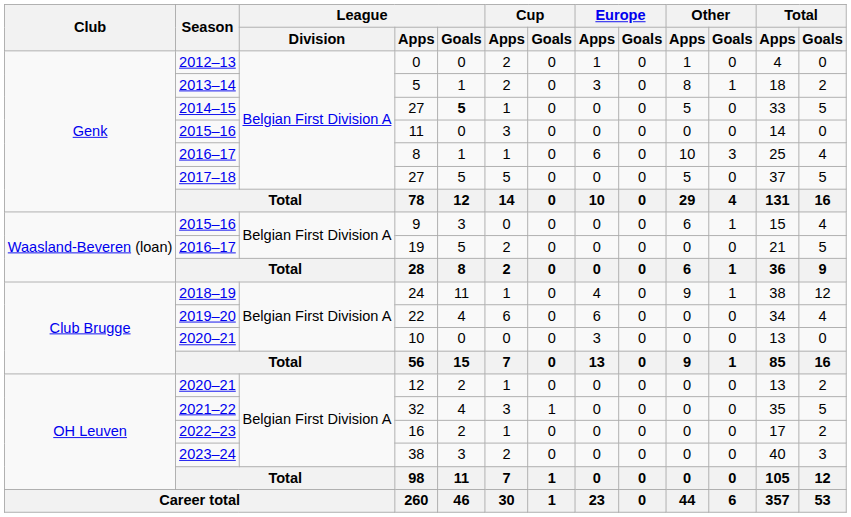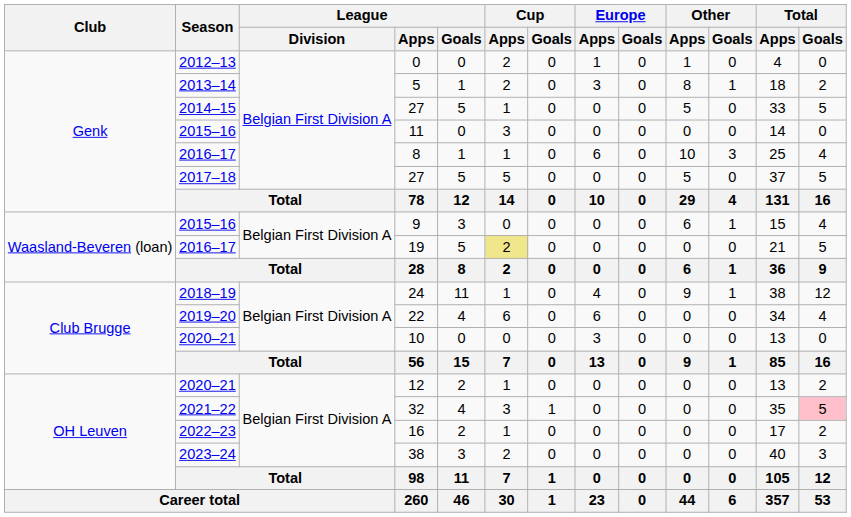(461, 108) bold -> (461, 108) normal
(507, 246) no background -> (507, 246) khaki background
(823, 408) no background -> (823, 408) pink background
